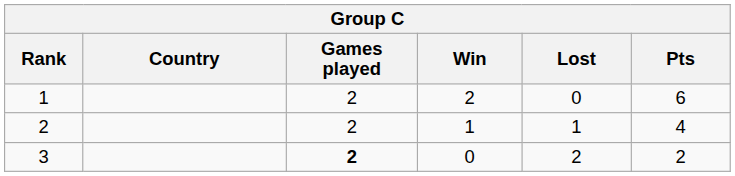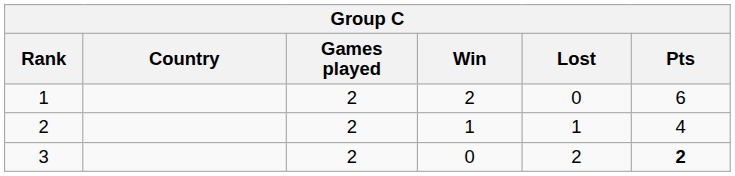(352, 156) bold -> (352, 156) normal
(681, 156) normal -> (681, 156) bold
